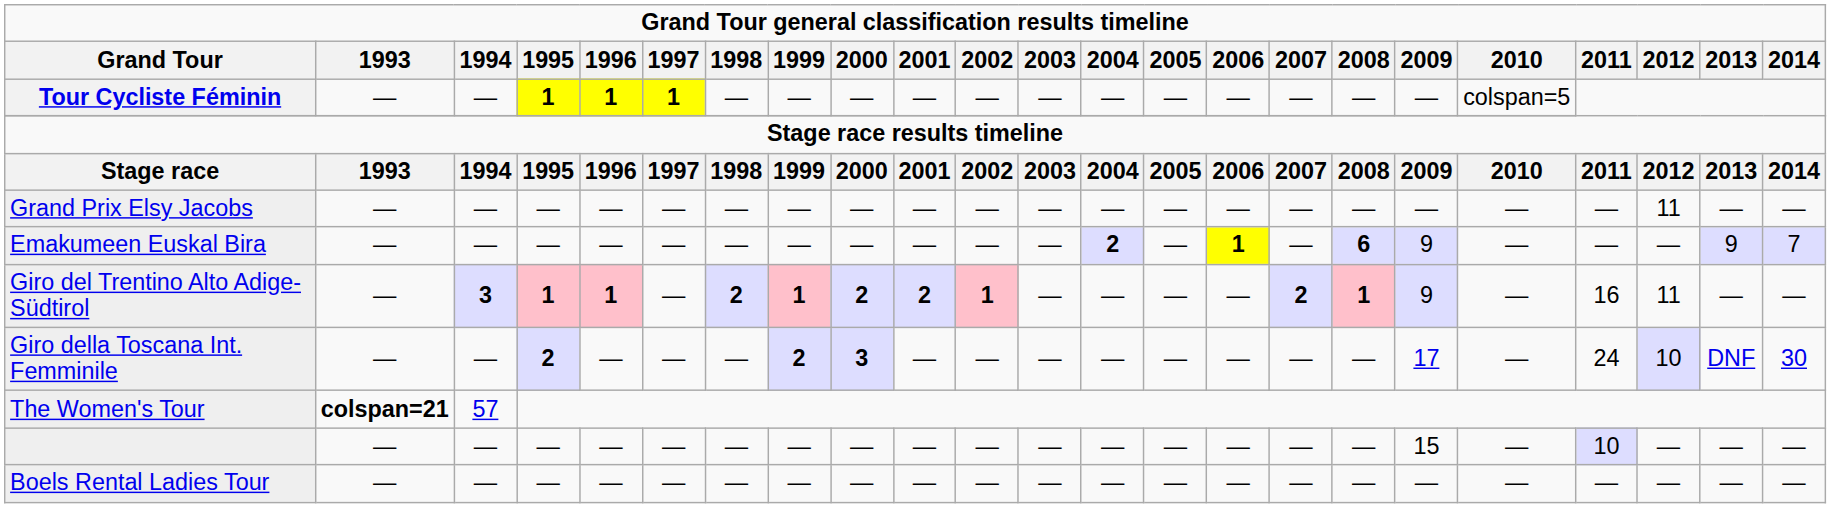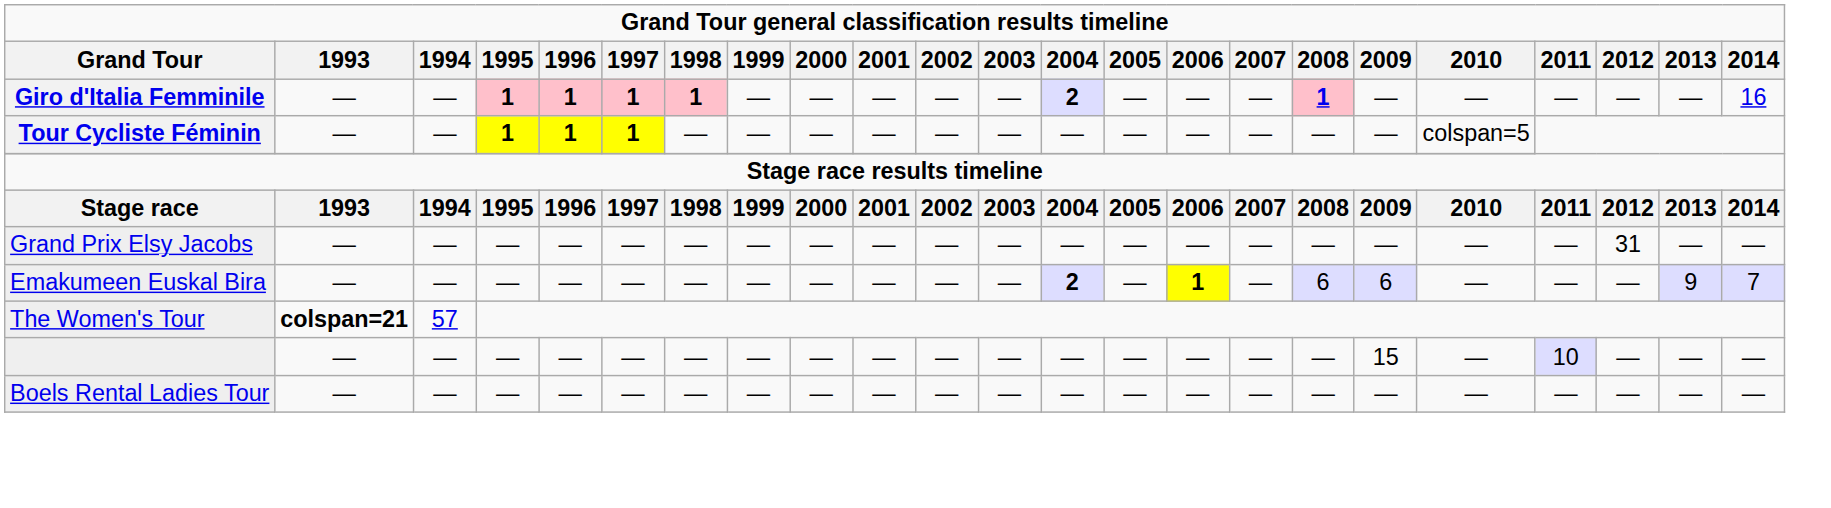+ row: (140, 97)
(1669, 208) 11 -> (1628, 245) 31
(1364, 245) bold -> (1323, 282) normal
(1426, 245) 9 -> (1386, 282) 6
- row: (156, 295)
- row: (126, 358)
